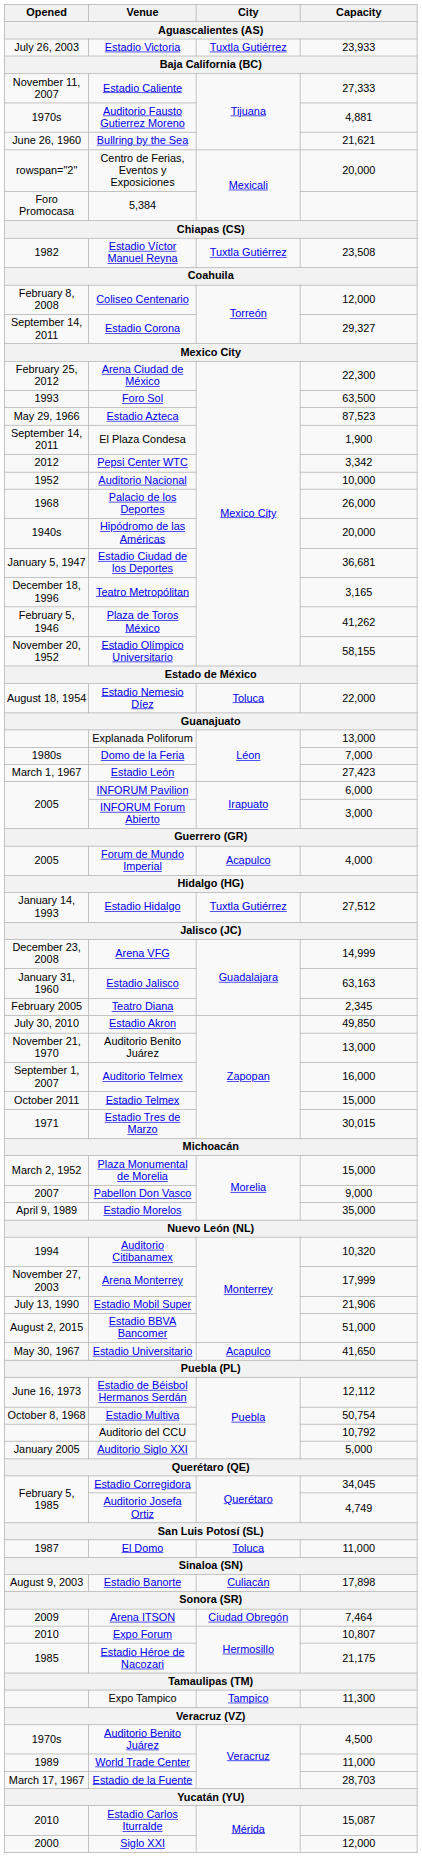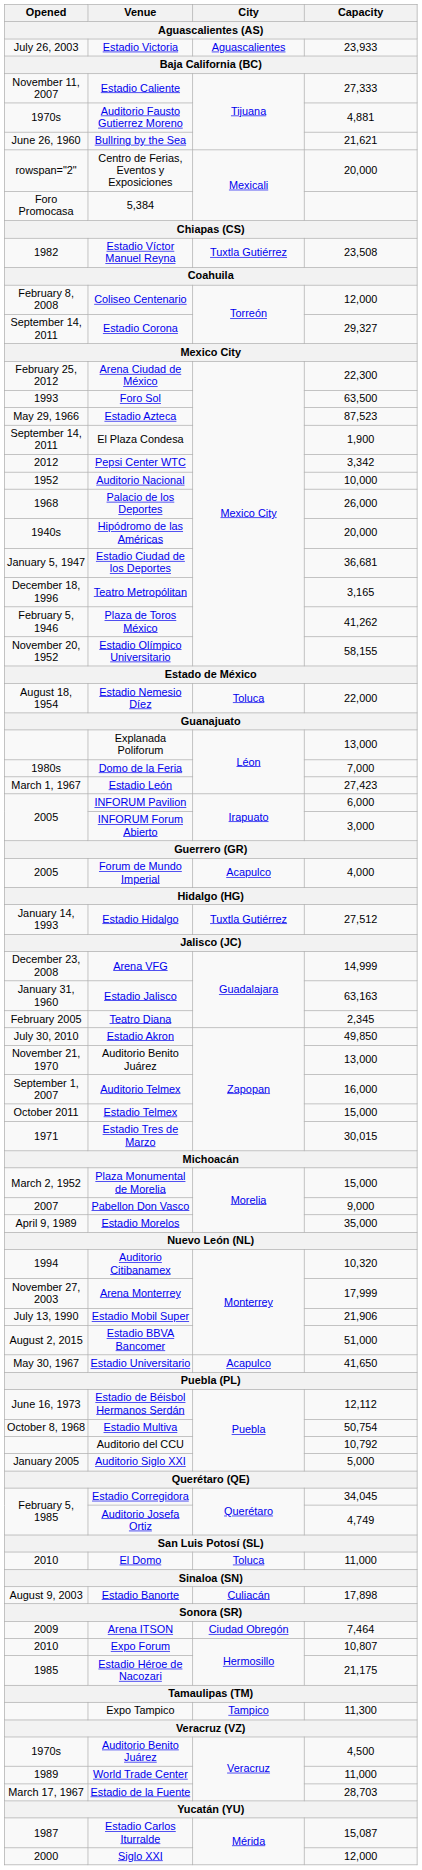(248, 47) Tuxtla Gutiérrez -> (249, 47) Aguascalientes
(47, 1548) 1987 -> (46, 1560) 2010
(47, 1820) 2010 -> (46, 1833) 1987
